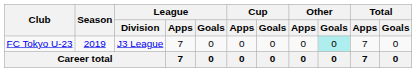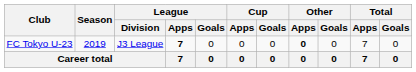(180, 43) normal -> (180, 43) bold
(303, 43) normal -> (303, 43) bold
(334, 43) paleturquoise background -> (334, 43) no background
